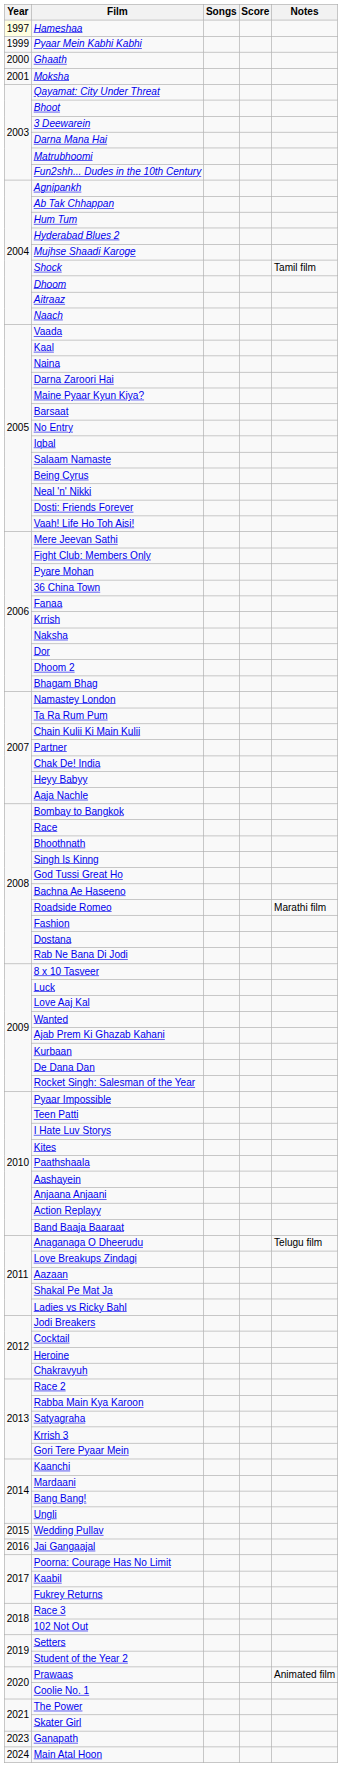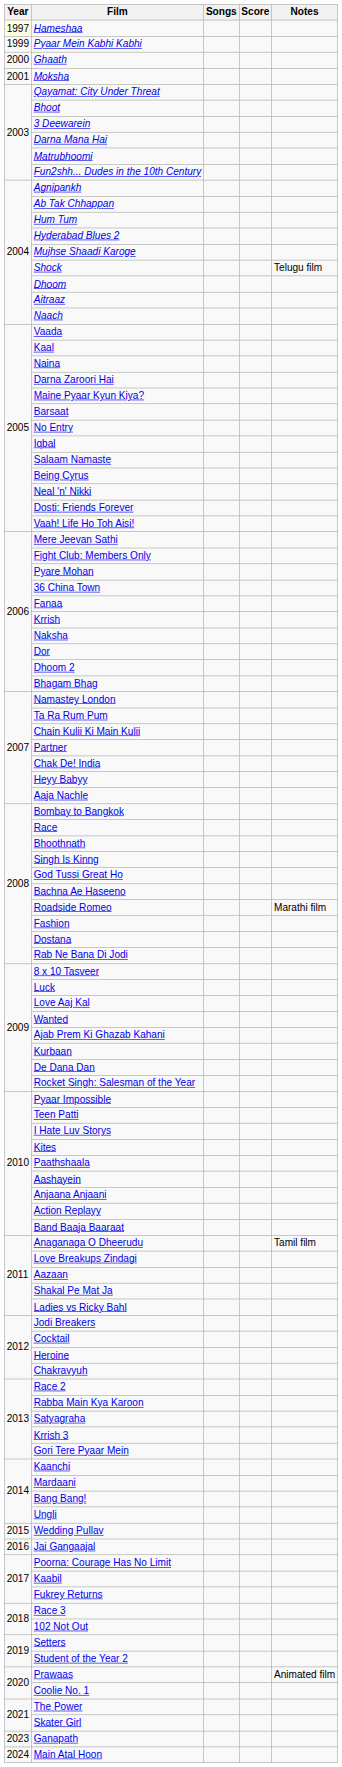(295, 268) Tamil film -> (298, 268) Telugu film
(298, 1243) Telugu film -> (295, 1243) Tamil film
